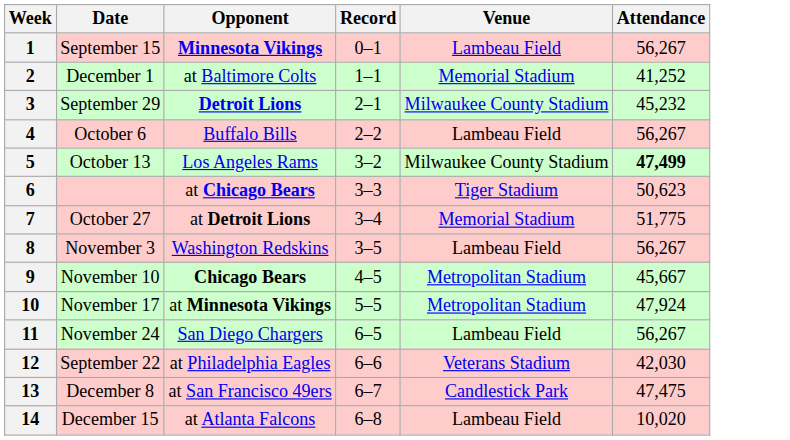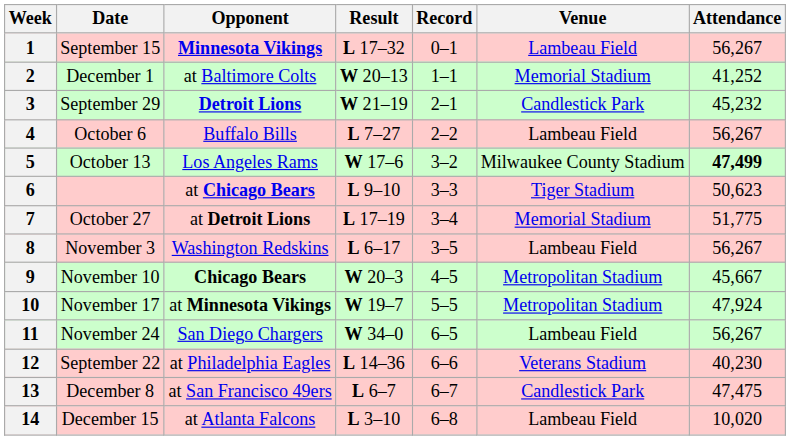+ column: (374, 18)
(507, 104) Milwaukee County Stadium -> (583, 104) Candlestick Park
(661, 362) 42,030 -> (737, 362) 40,230
